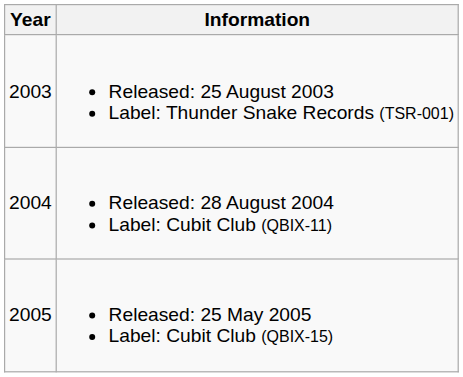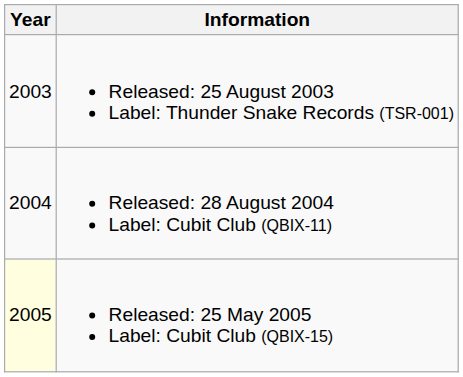(30, 315) no background -> (30, 315) lightyellow background
